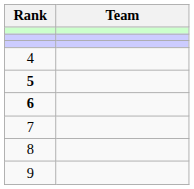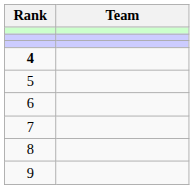(30, 58) normal -> (30, 58) bold
(30, 81) bold -> (30, 81) normal
(30, 104) bold -> (30, 104) normal
